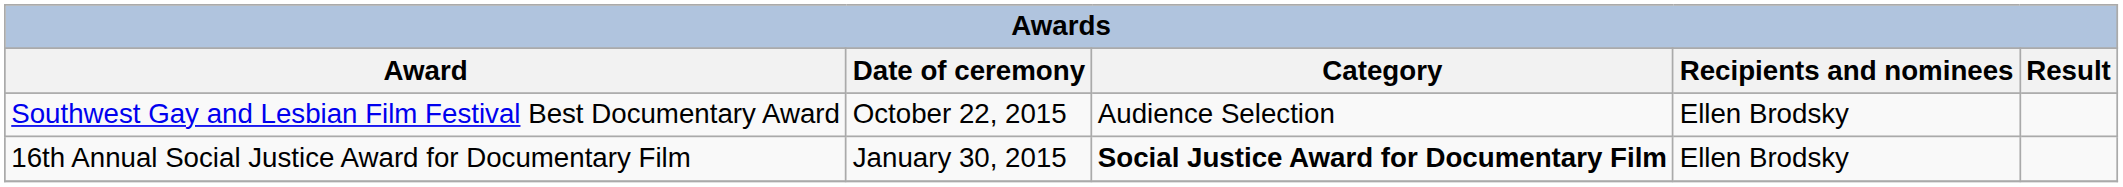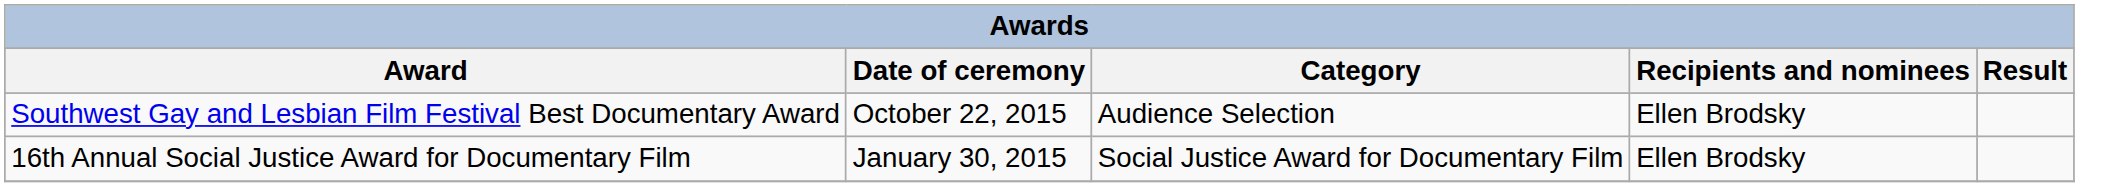(1382, 158) bold -> (1361, 158) normal
